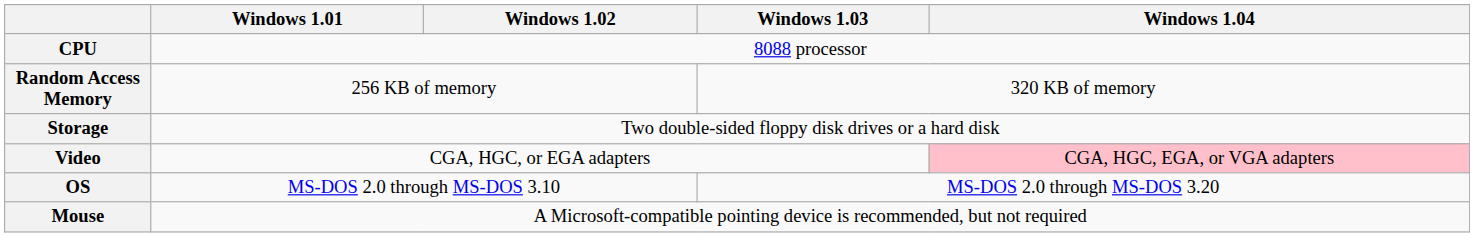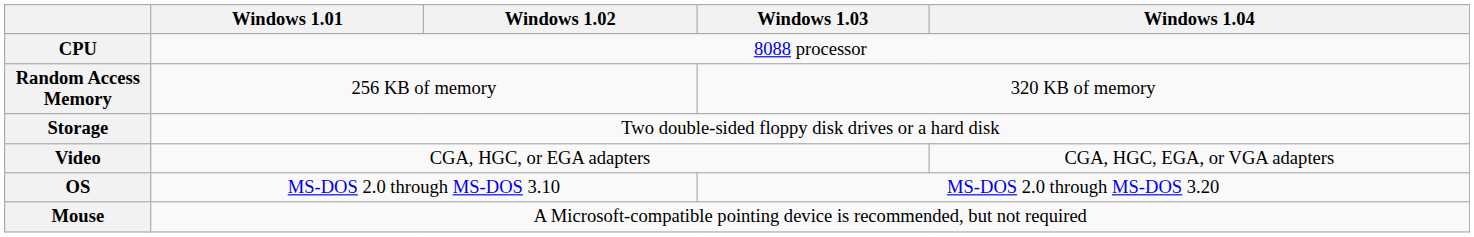(1199, 157) pink background -> (1199, 157) no background
